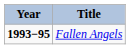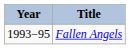(29, 34) bold -> (29, 34) normal
